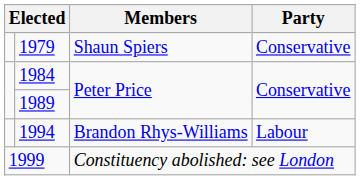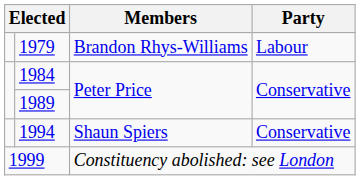(121, 47) Shaun Spiers -> (161, 47) Brandon Rhys-Williams
(303, 47) Conservative -> (282, 47) Labour
(161, 132) Brandon Rhys-Williams -> (121, 132) Shaun Spiers
(282, 132) Labour -> (303, 132) Conservative
